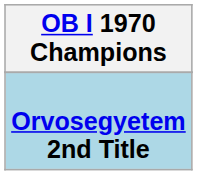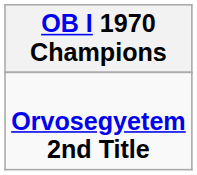(98, 134) lightblue background -> (98, 134) no background
